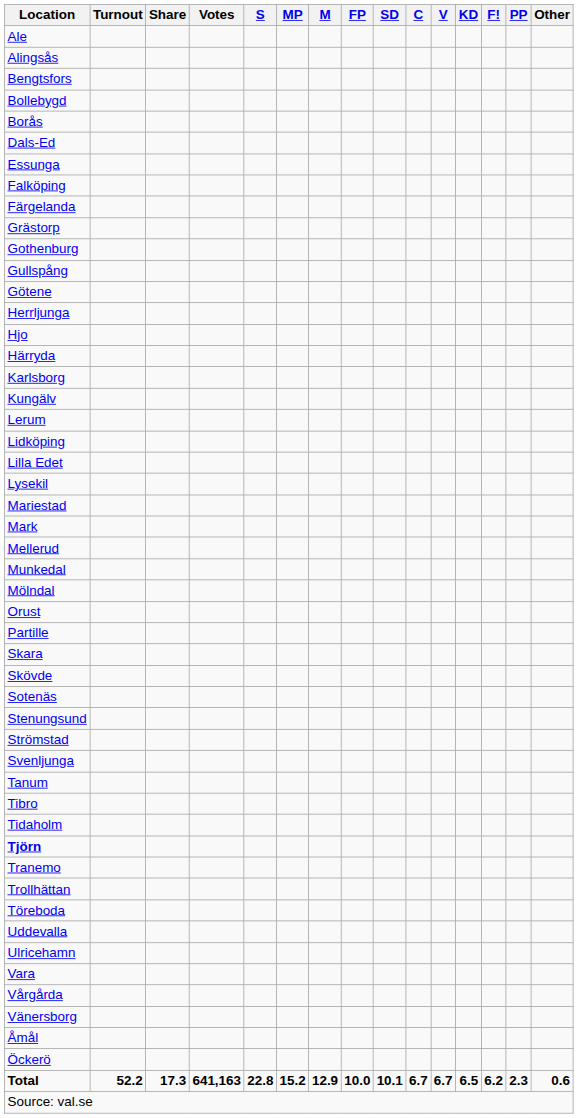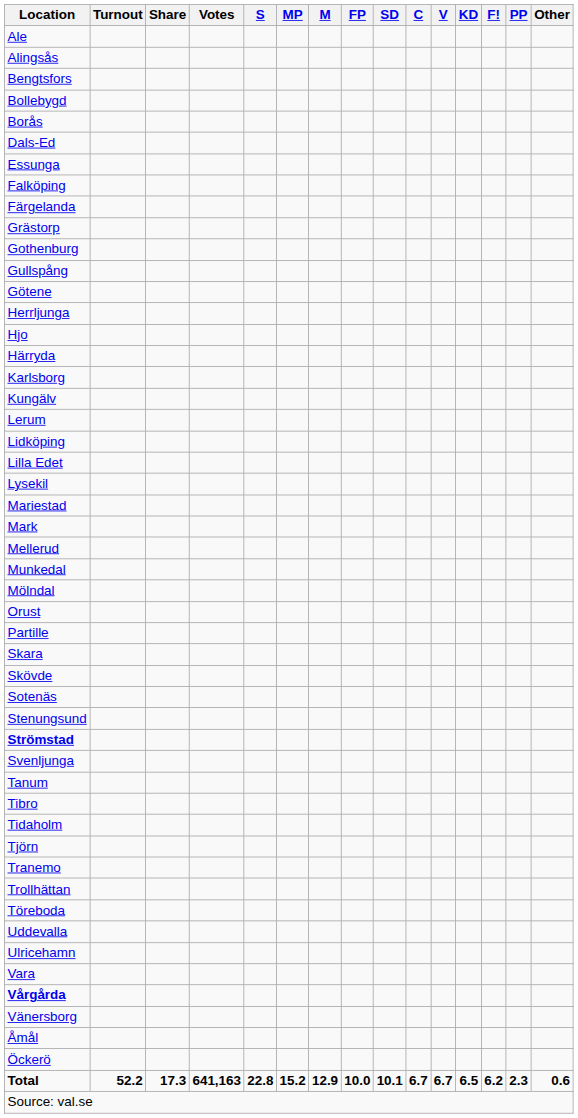(38, 739) normal -> (41, 739) bold
(24, 846) bold -> (23, 846) normal
(35, 995) normal -> (37, 995) bold
